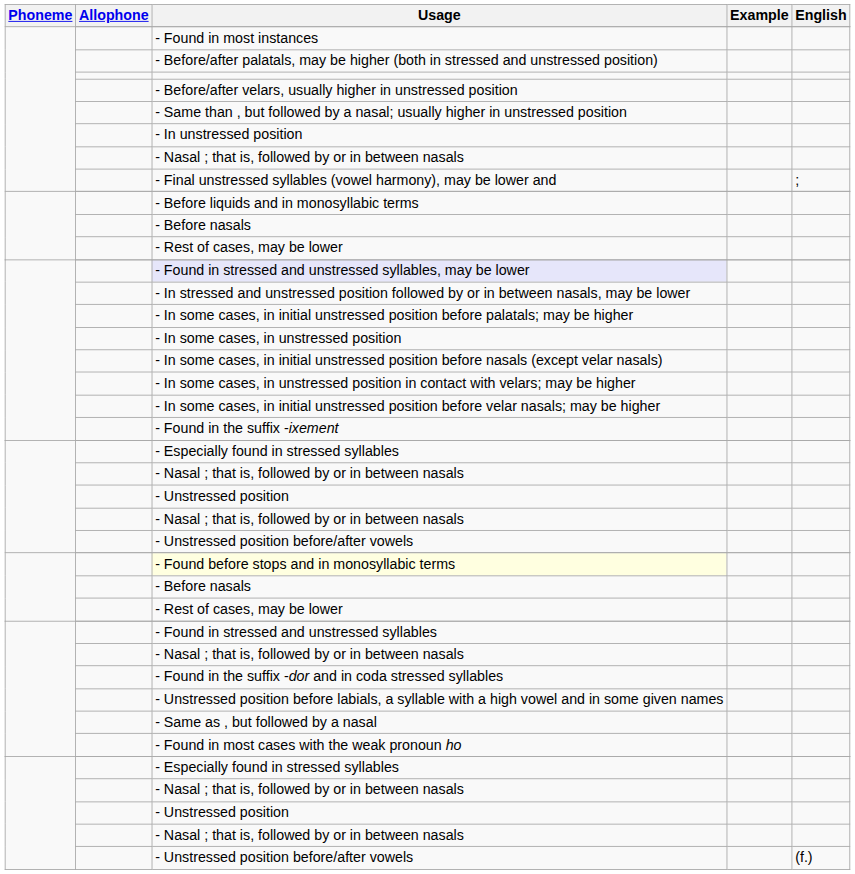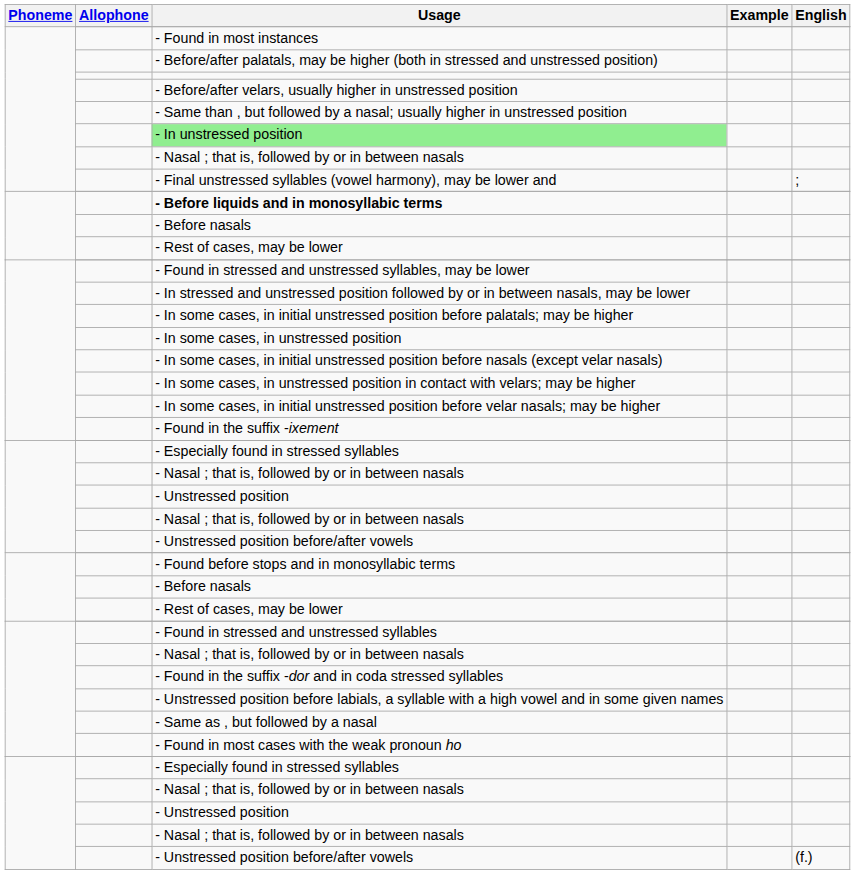(229, 135) no background -> (229, 135) lightgreen background
(287, 203) normal -> (299, 203) bold
(342, 270) lavender background -> (342, 270) no background
(305, 564) lightyellow background -> (305, 564) no background
